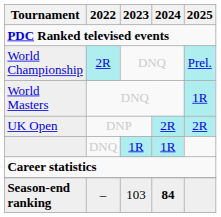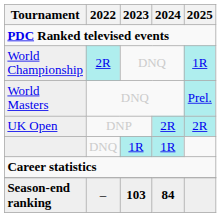(200, 63) Prel. -> (200, 63) 1R
(200, 98) 1R -> (200, 98) Prel.
(136, 195) normal -> (136, 195) bold
